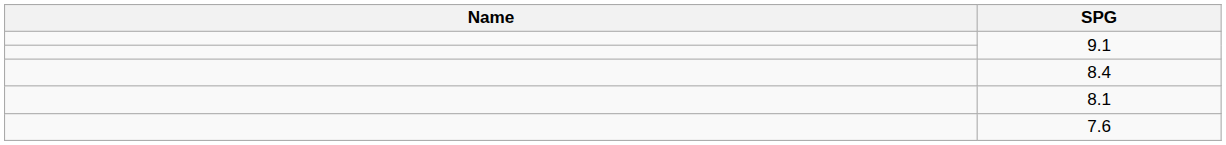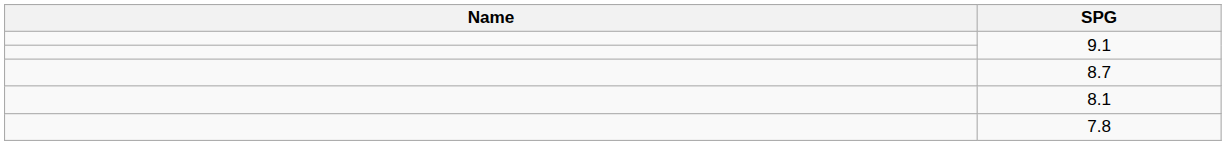(1099, 72) 8.4 -> (1099, 72) 8.7
(1099, 126) 7.6 -> (1099, 126) 7.8
